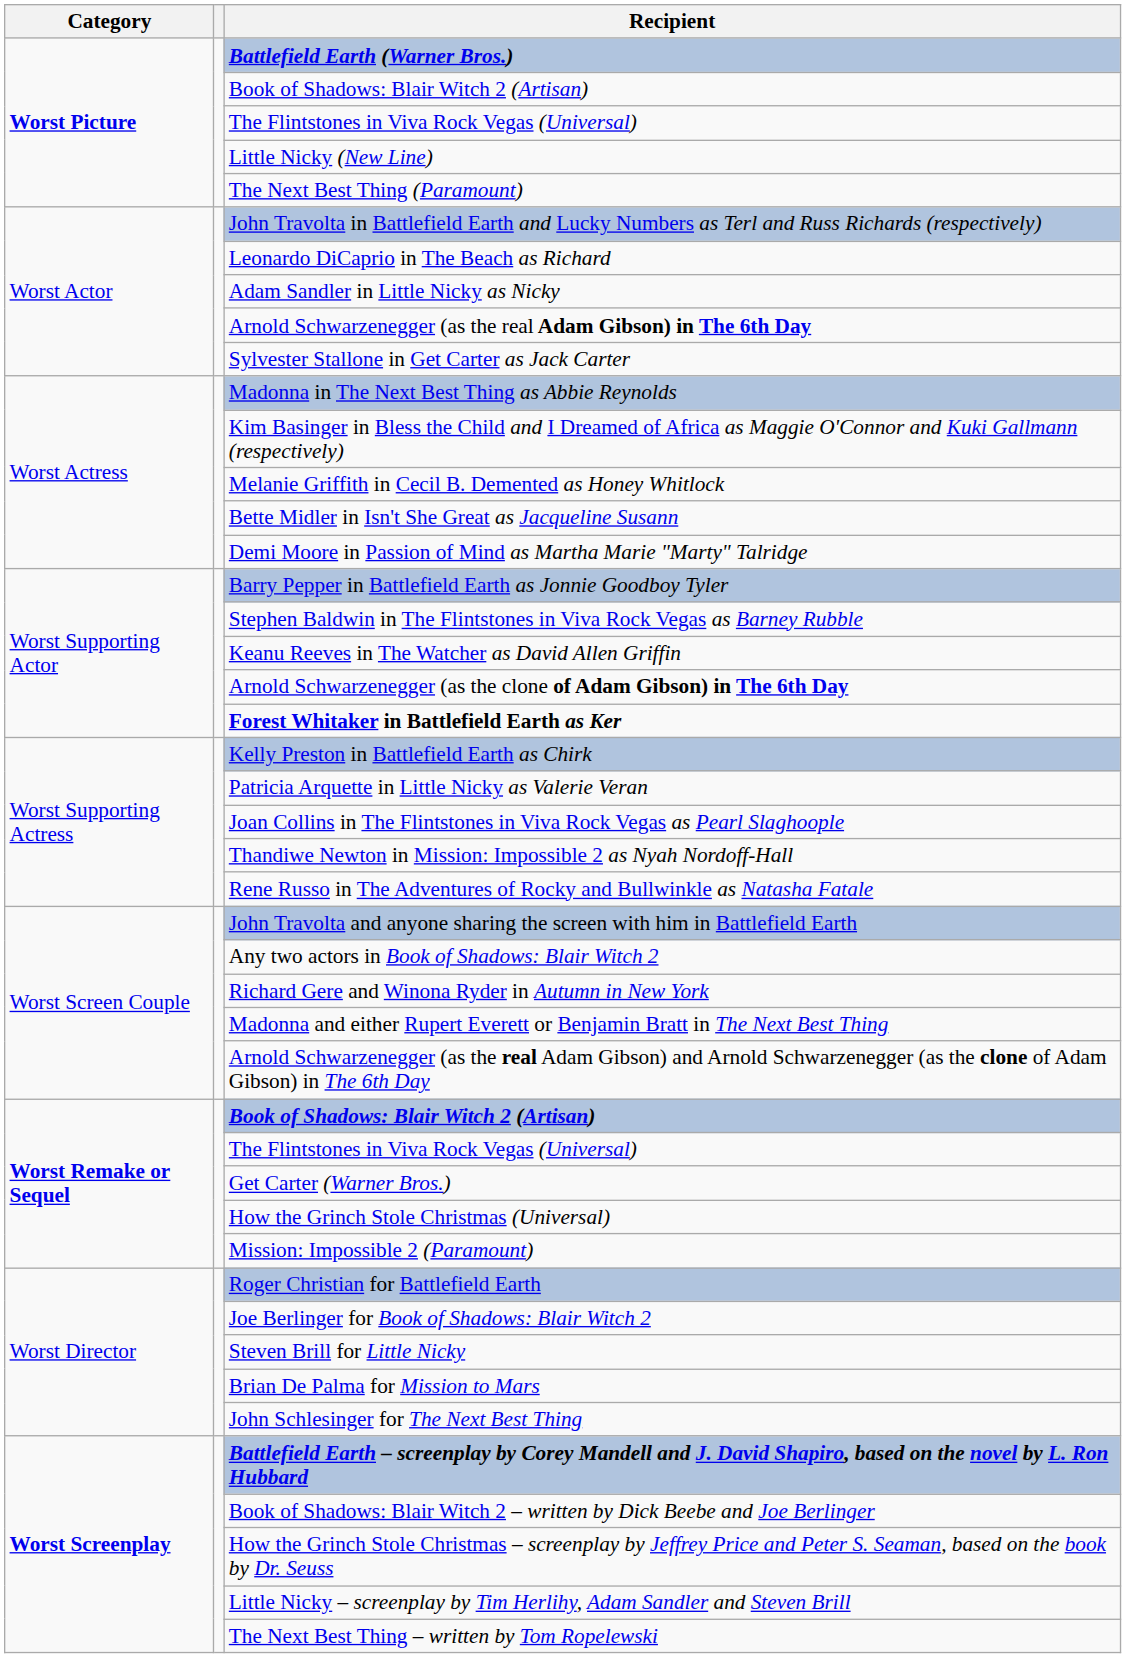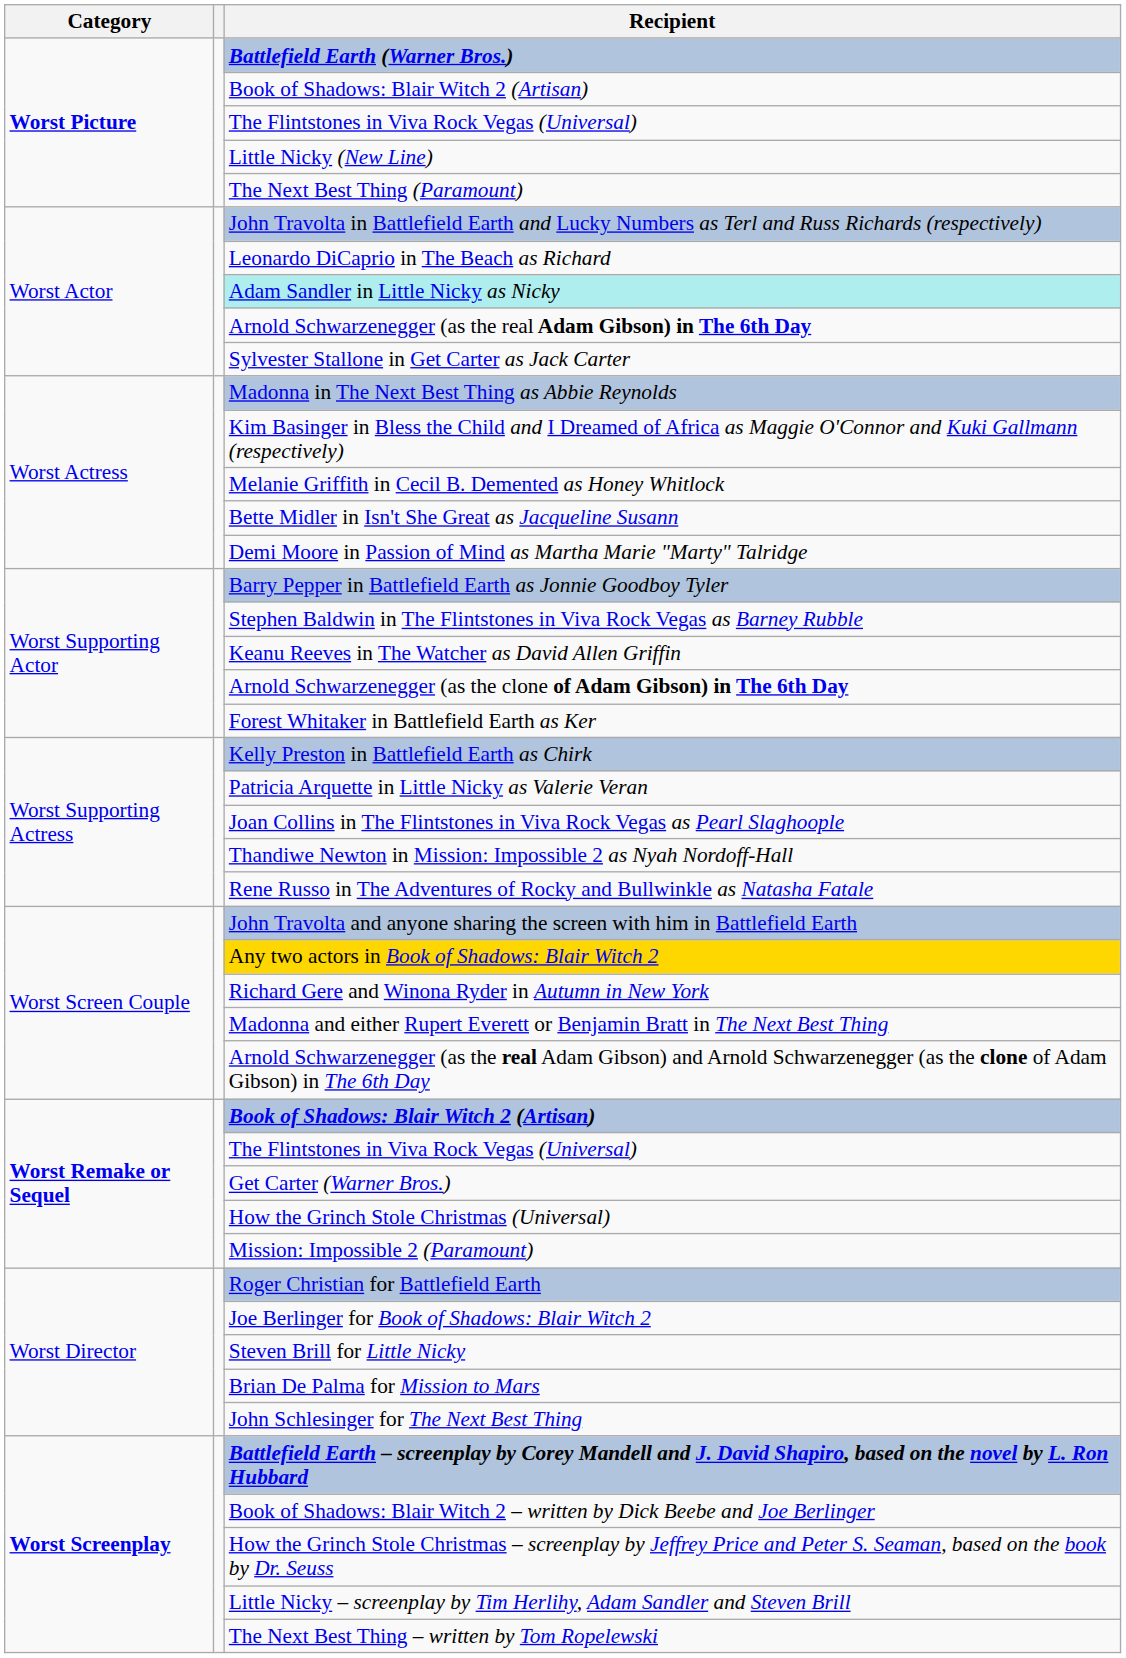(394, 291) no background -> (394, 291) paleturquoise background
(425, 720) bold -> (412, 720) normal
(444, 956) no background -> (444, 956) gold background
